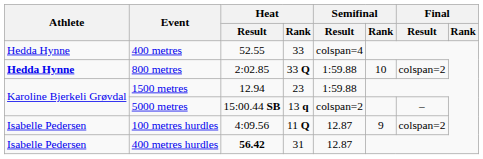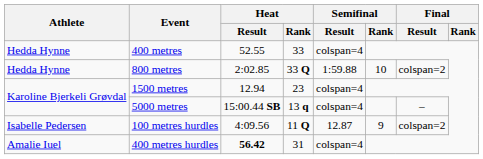(41, 69) bold -> (38, 69) normal
(339, 88) 1:59.88 -> (340, 88) colspan=4
(340, 107) colspan=2 -> (340, 107) colspan=4
(47, 144) Isabelle Pedersen -> (34, 144) Amalie Iuel
(339, 144) 12.87 -> (340, 144) colspan=4
